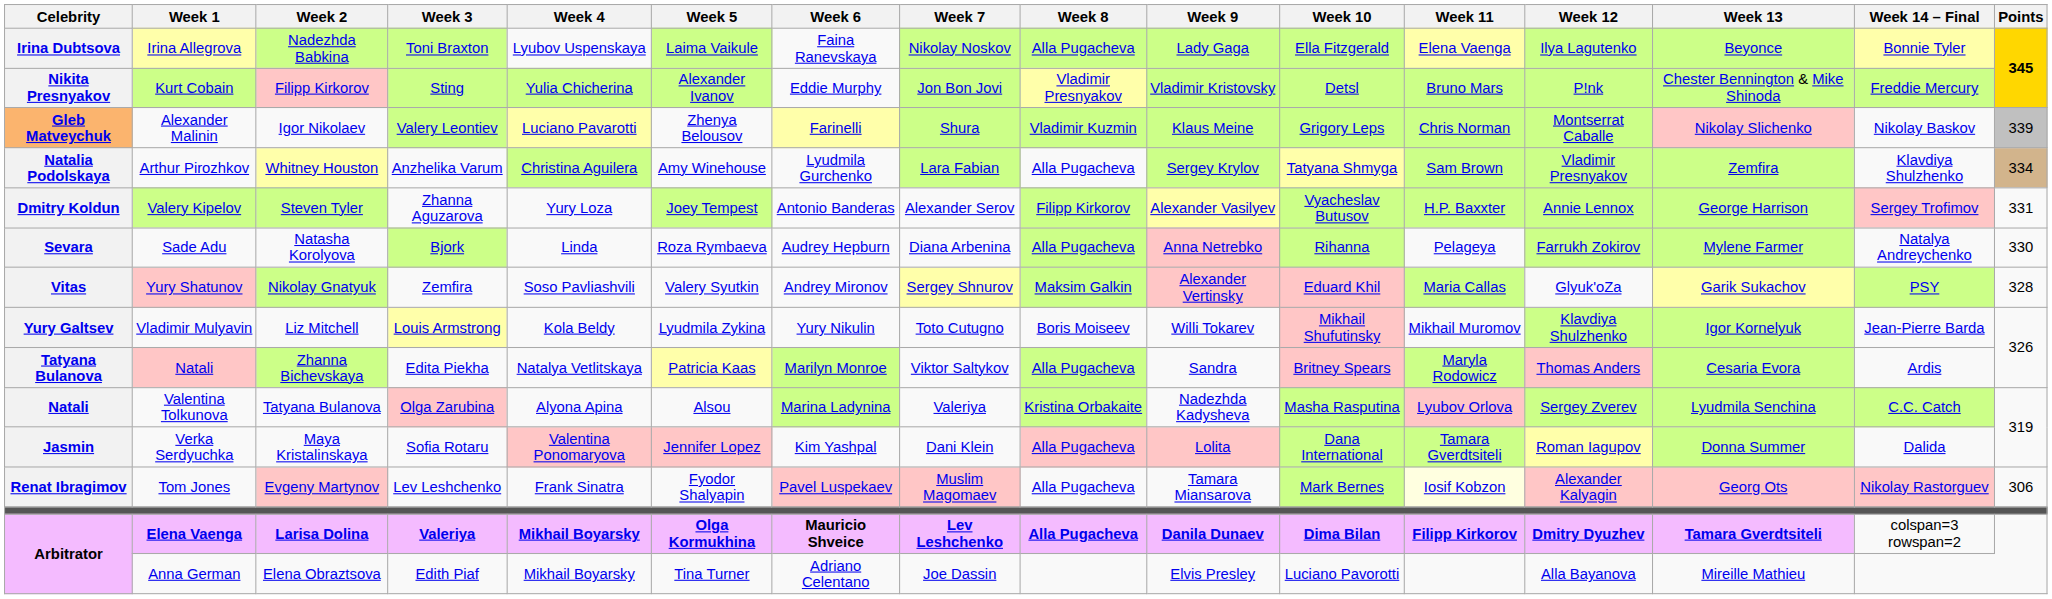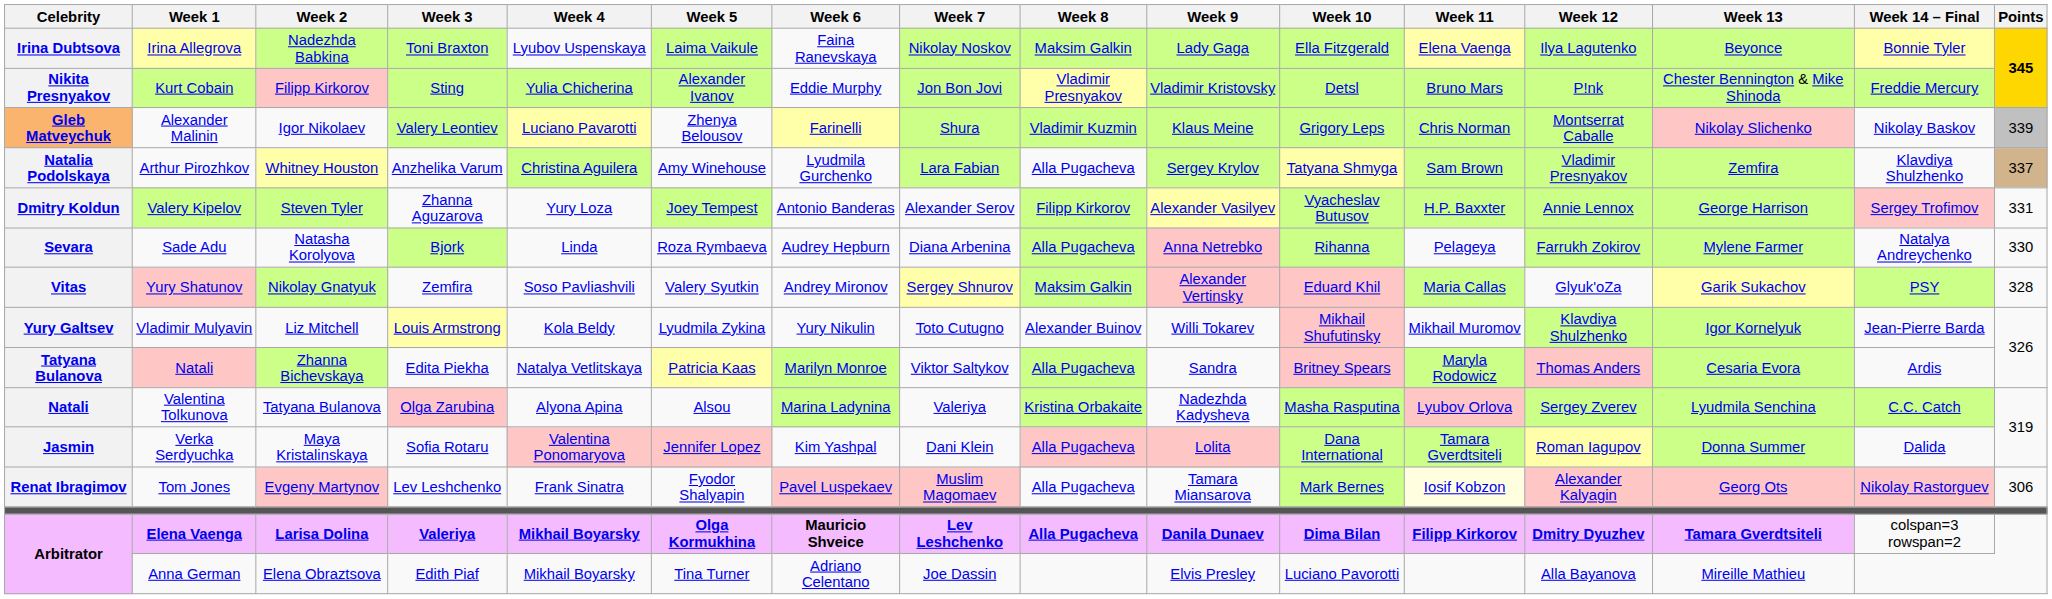(1083, 48) Alla Pugacheva -> (1083, 48) Maksim Galkin
(2021, 168) 334 -> (2021, 168) 337
(1083, 328) Boris Moiseev -> (1083, 328) Alexander Buinov
